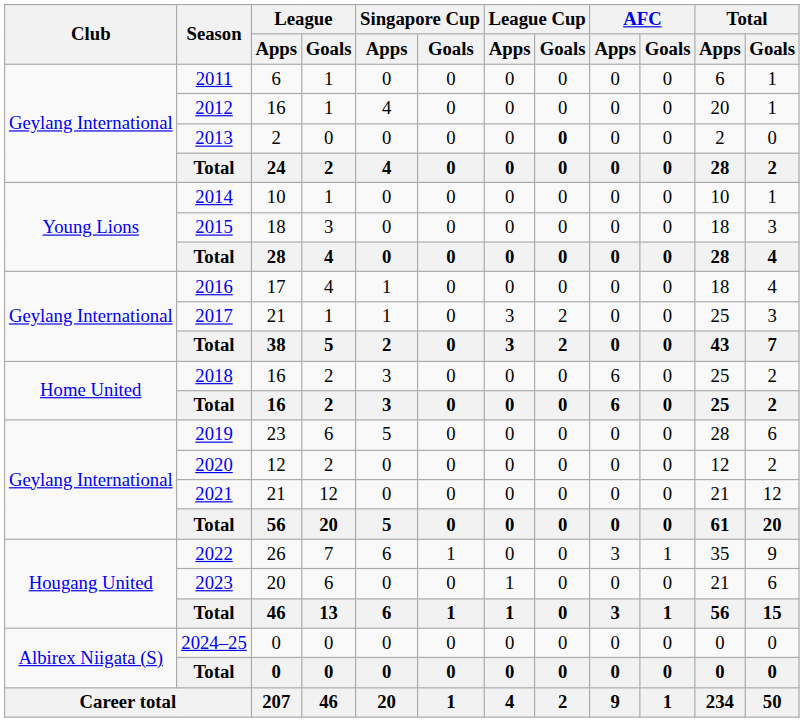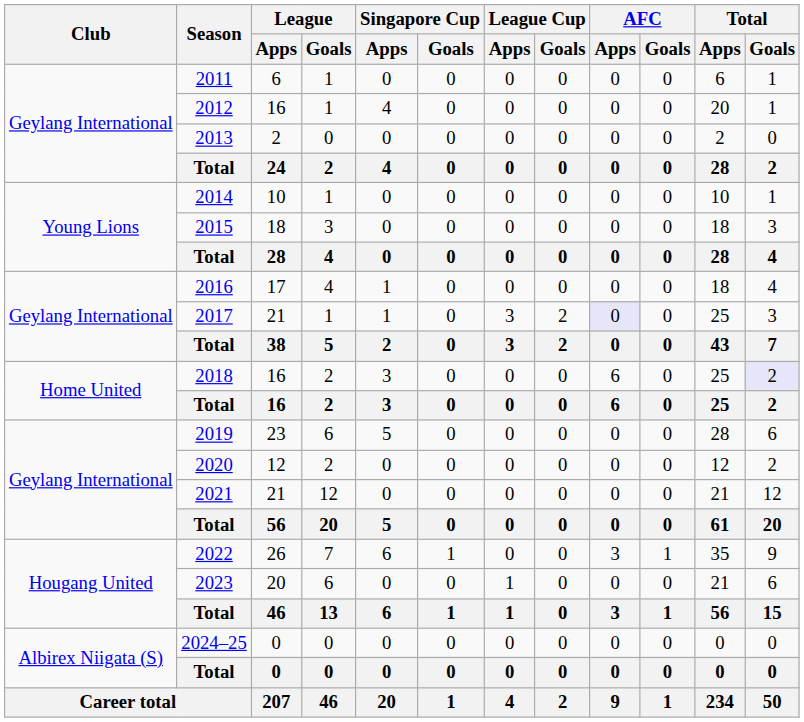(563, 138) bold -> (563, 138) normal
(615, 316) no background -> (615, 316) lavender background
(772, 375) no background -> (772, 375) lavender background
